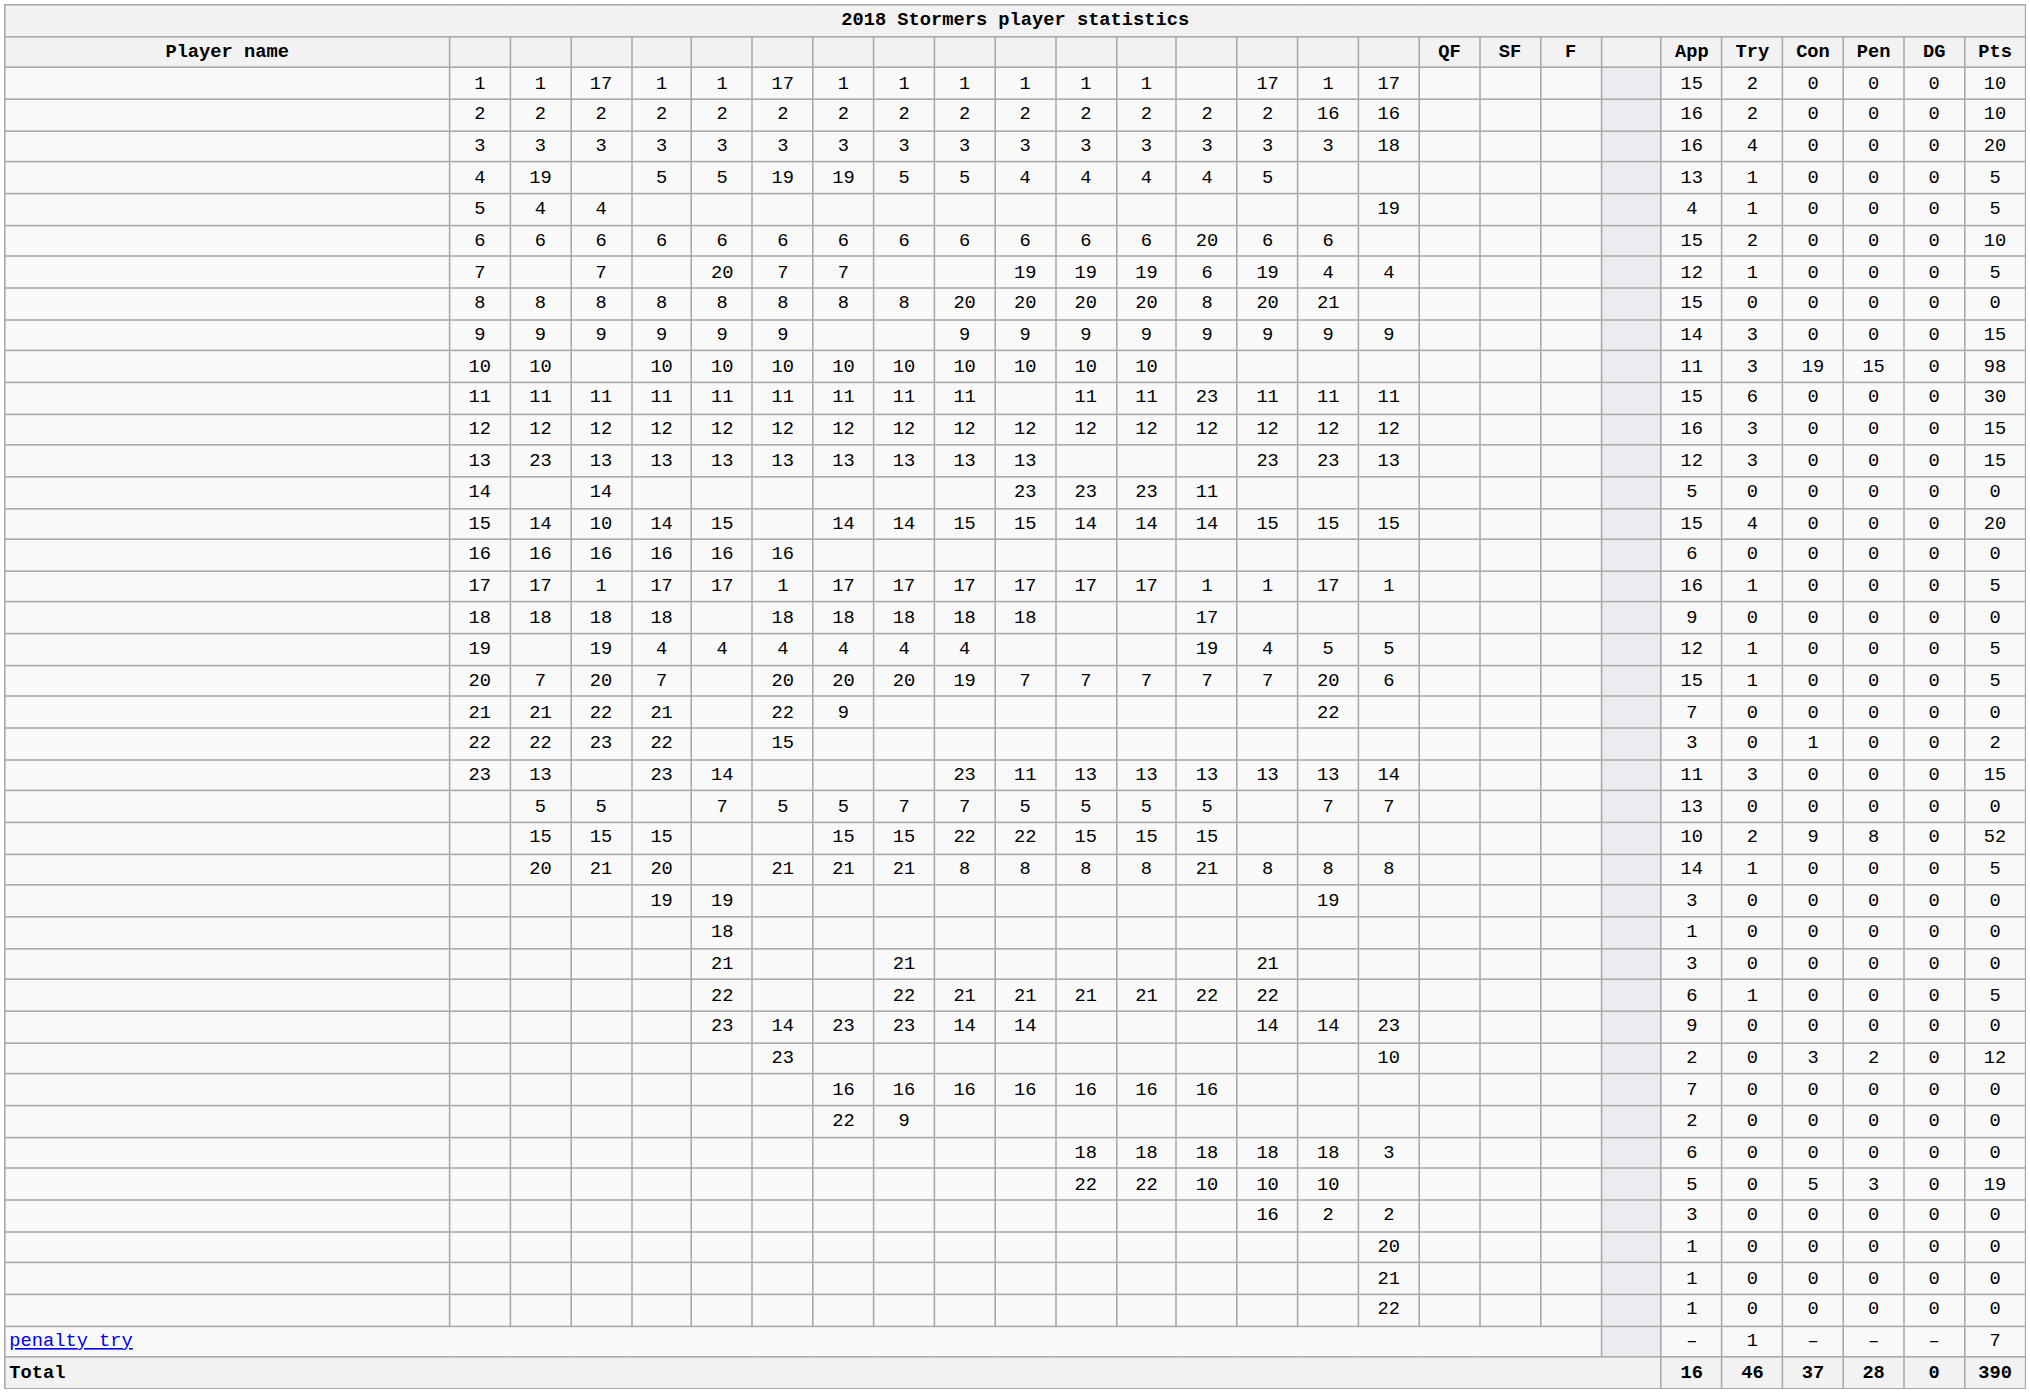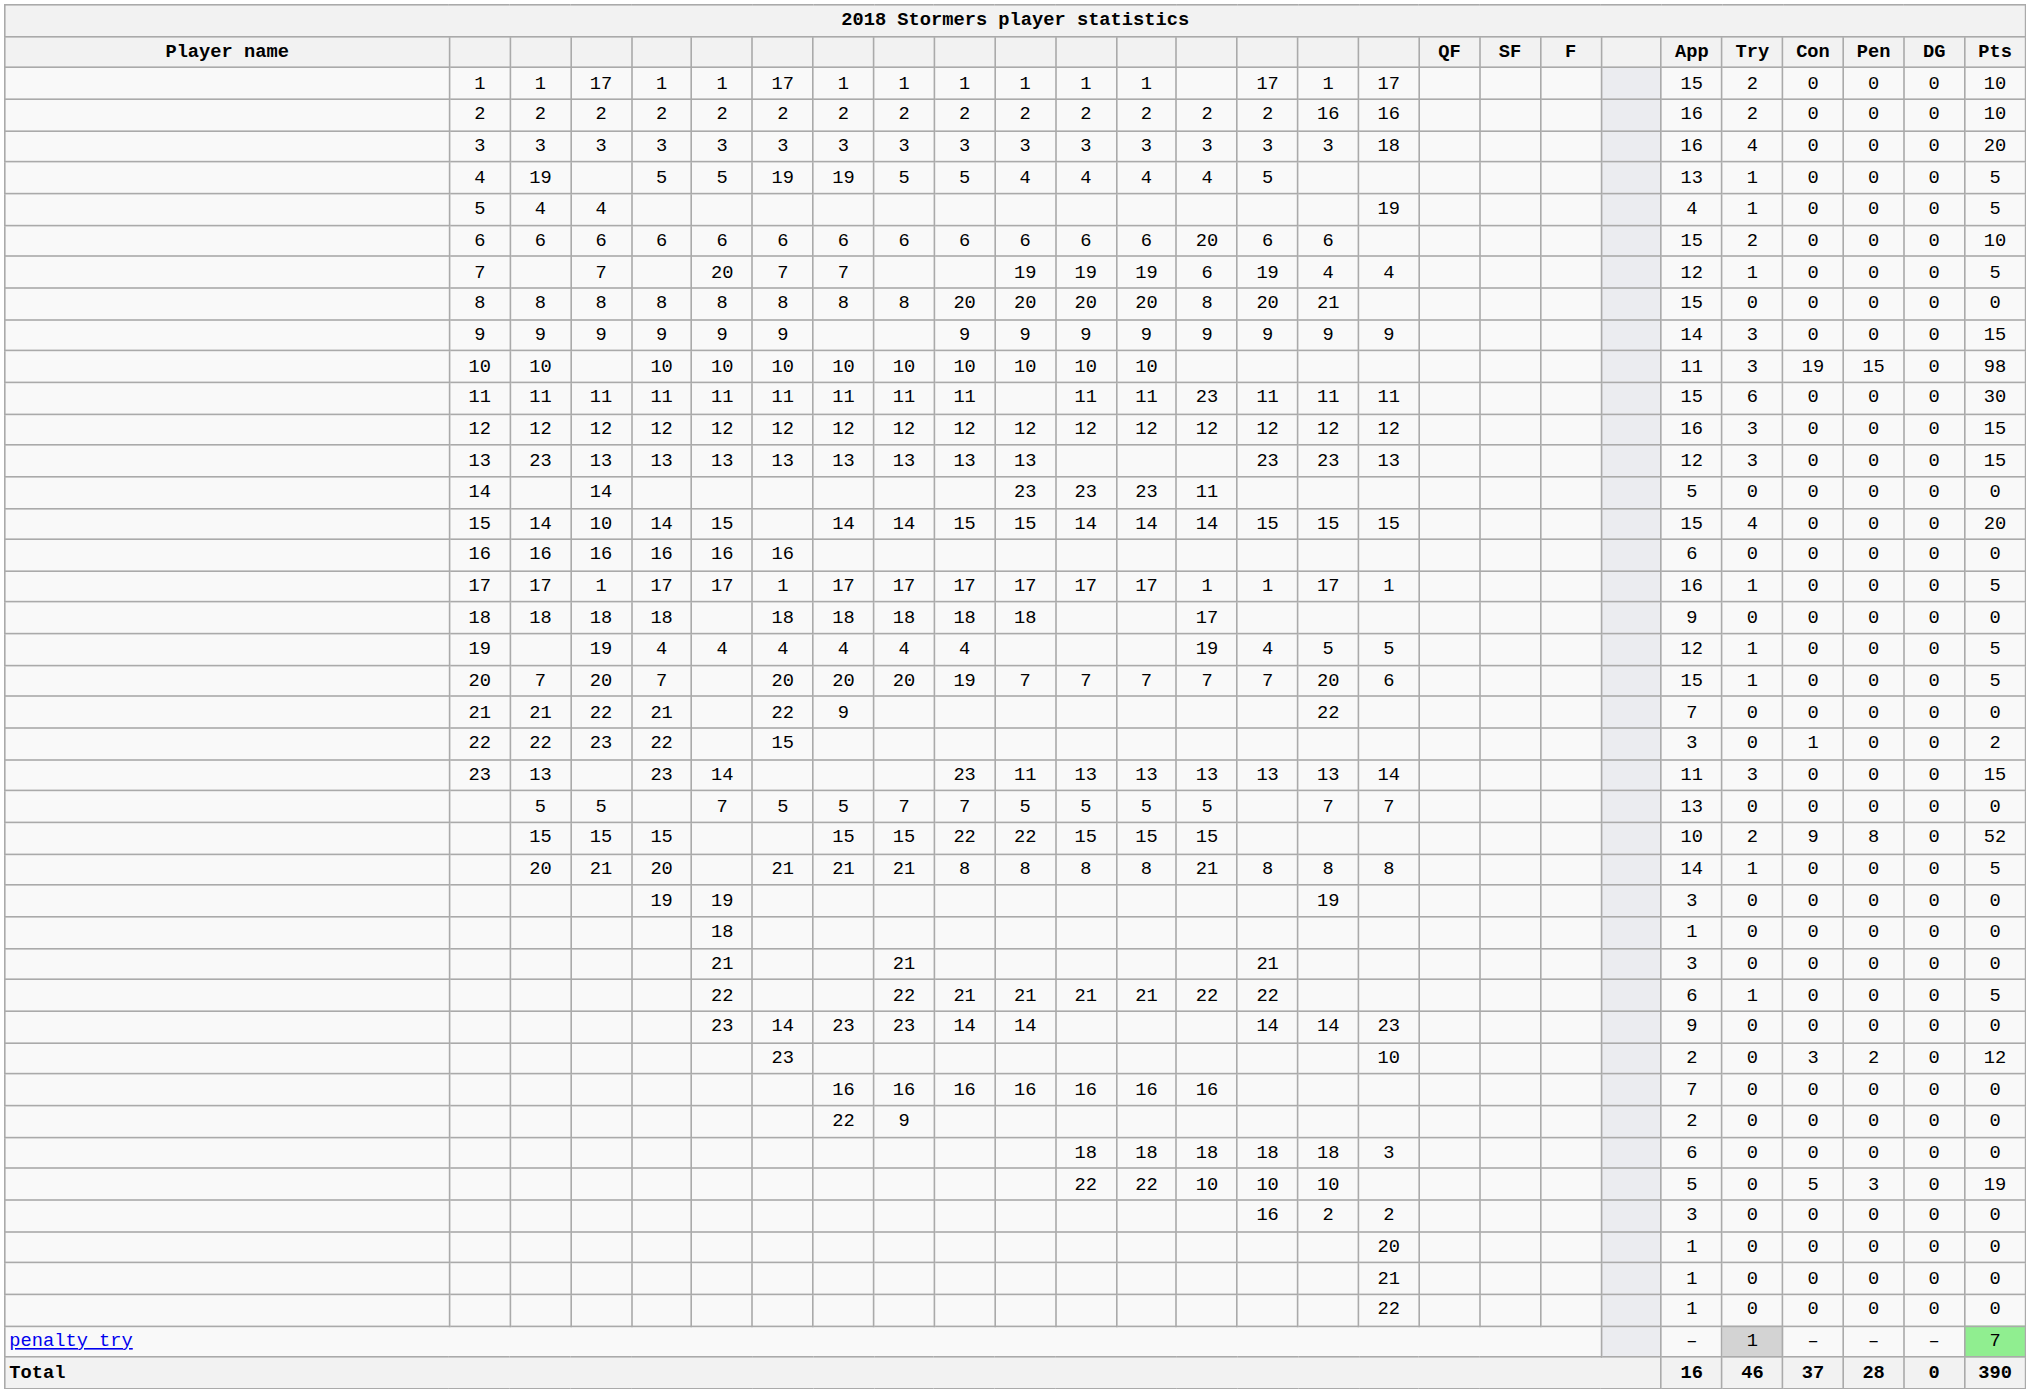(1752, 1341) no background -> (1752, 1341) lightgrey background
(1995, 1341) no background -> (1995, 1341) lightgreen background
